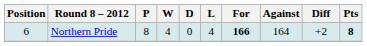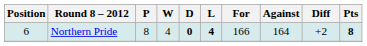(190, 31) normal -> (190, 31) bold
(211, 31) normal -> (211, 31) bold
(241, 31) bold -> (241, 31) normal
